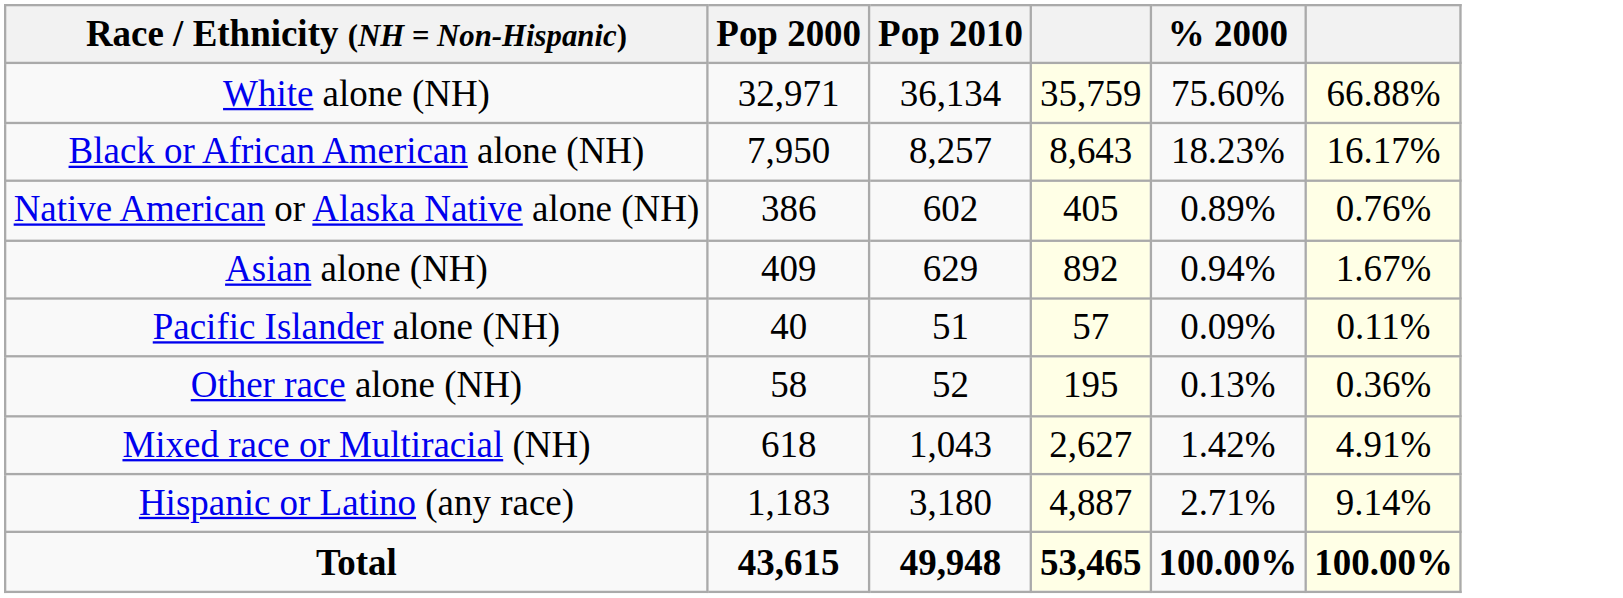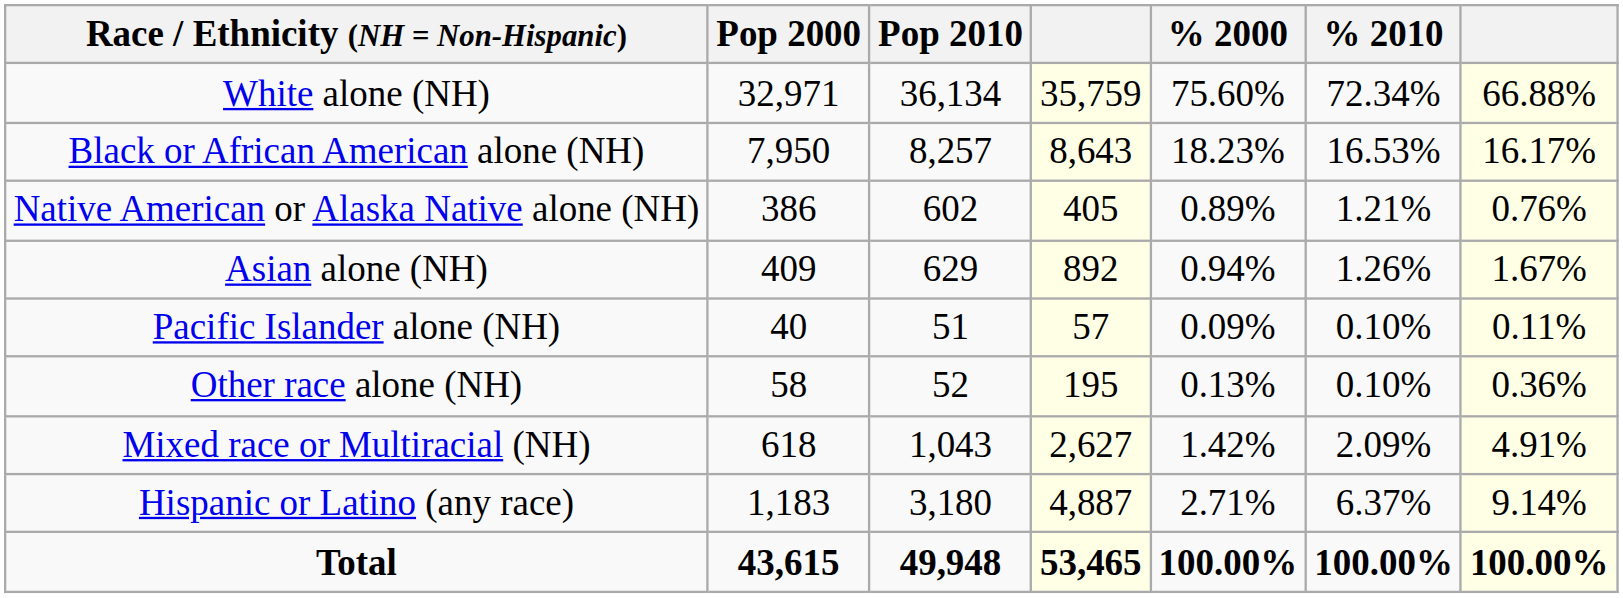+ column: (1384, 33)
